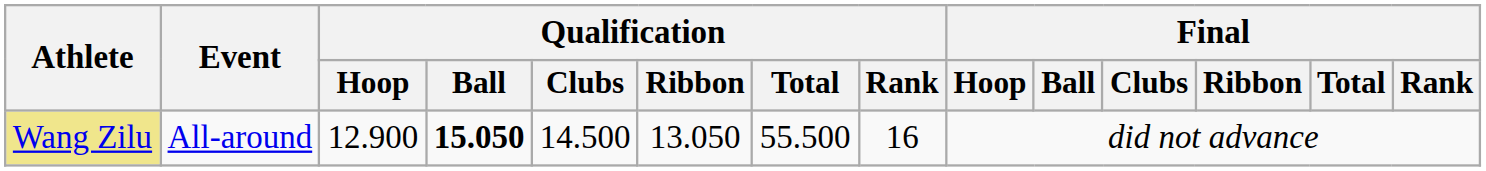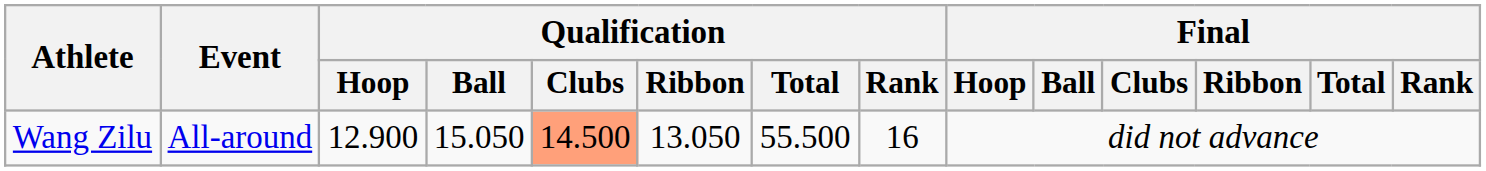(82, 137) khaki background -> (82, 137) no background
(479, 137) bold -> (479, 137) normal
(585, 137) no background -> (585, 137) lightsalmon background
